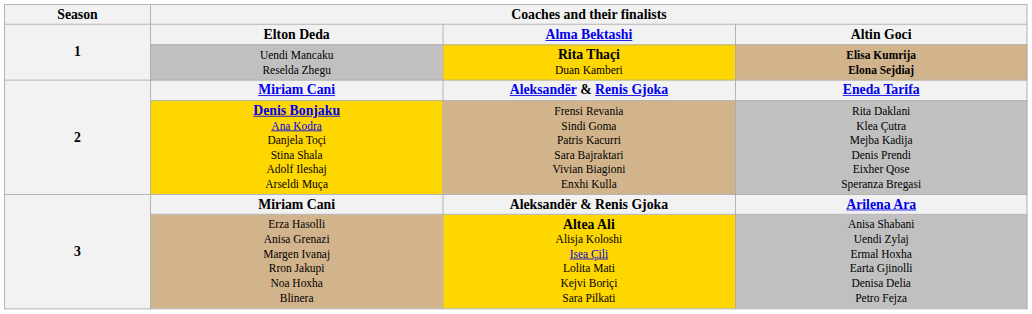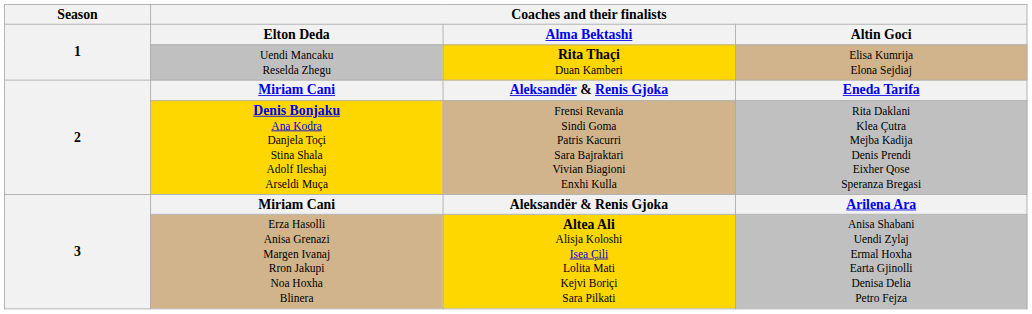(881, 62) bold -> (881, 62) normal
